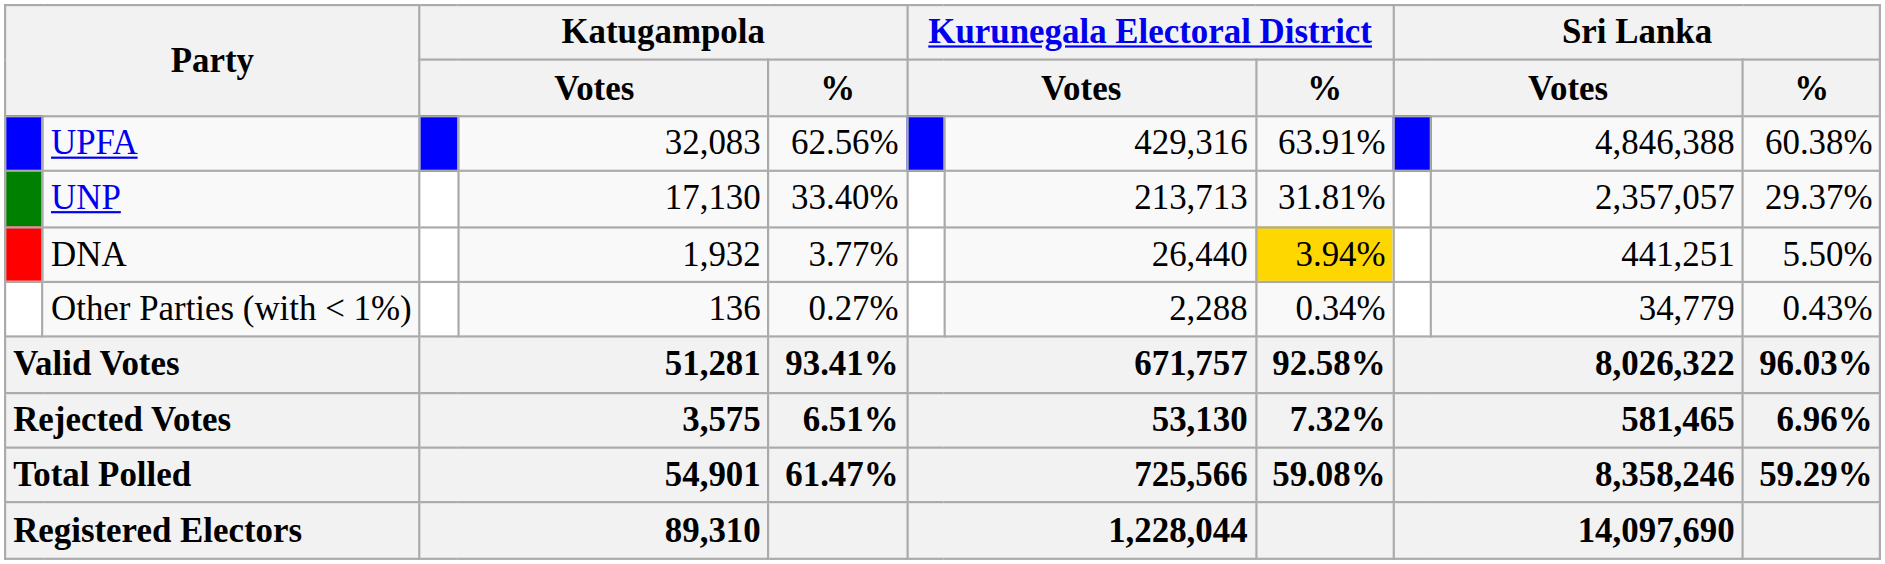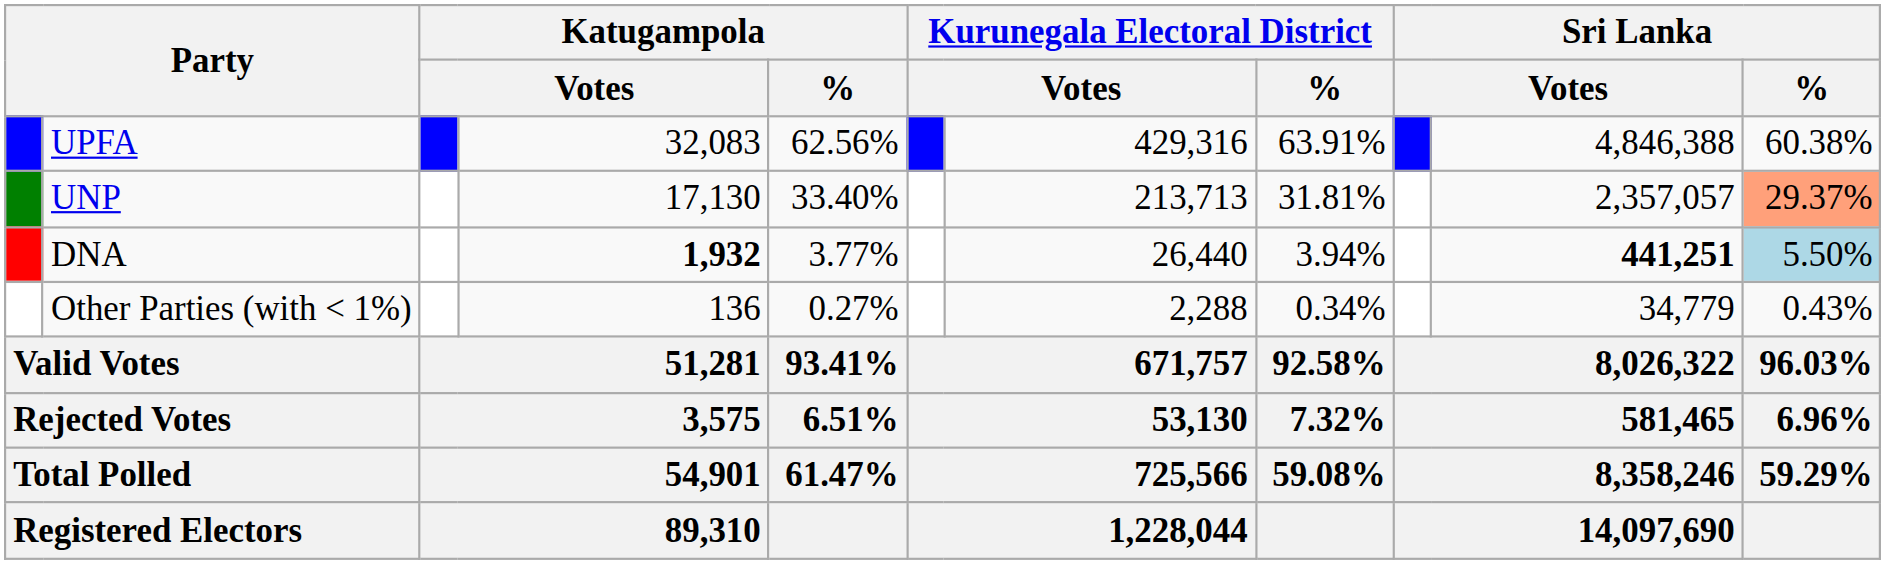(1819, 198) no background -> (1819, 198) lightsalmon background
(721, 253) normal -> (721, 253) bold
(1341, 253) gold background -> (1341, 253) no background
(1678, 253) normal -> (1678, 253) bold
(1827, 253) no background -> (1827, 253) lightblue background
